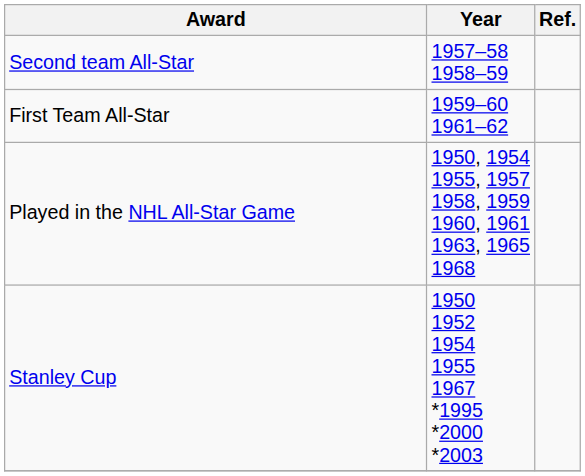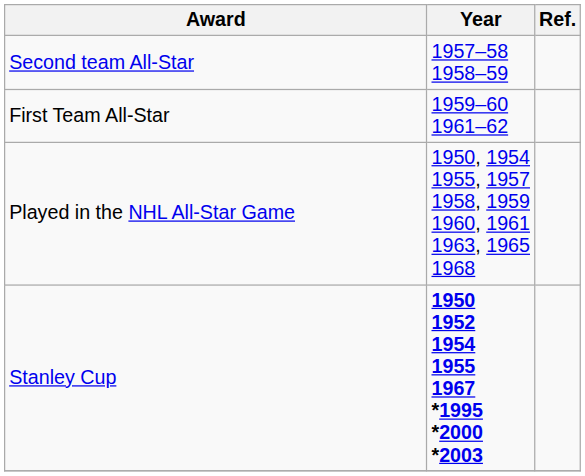(457, 377) normal -> (457, 377) bold
